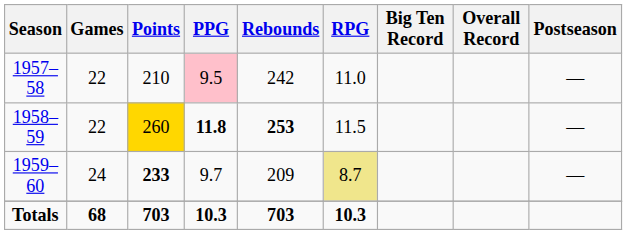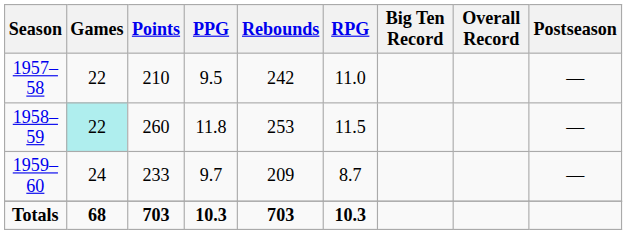(211, 78) pink background -> (211, 78) no background
(97, 127) no background -> (97, 127) paleturquoise background
(156, 127) gold background -> (156, 127) no background
(211, 127) bold -> (211, 127) normal
(281, 127) bold -> (281, 127) normal
(156, 176) bold -> (156, 176) normal
(350, 176) khaki background -> (350, 176) no background
